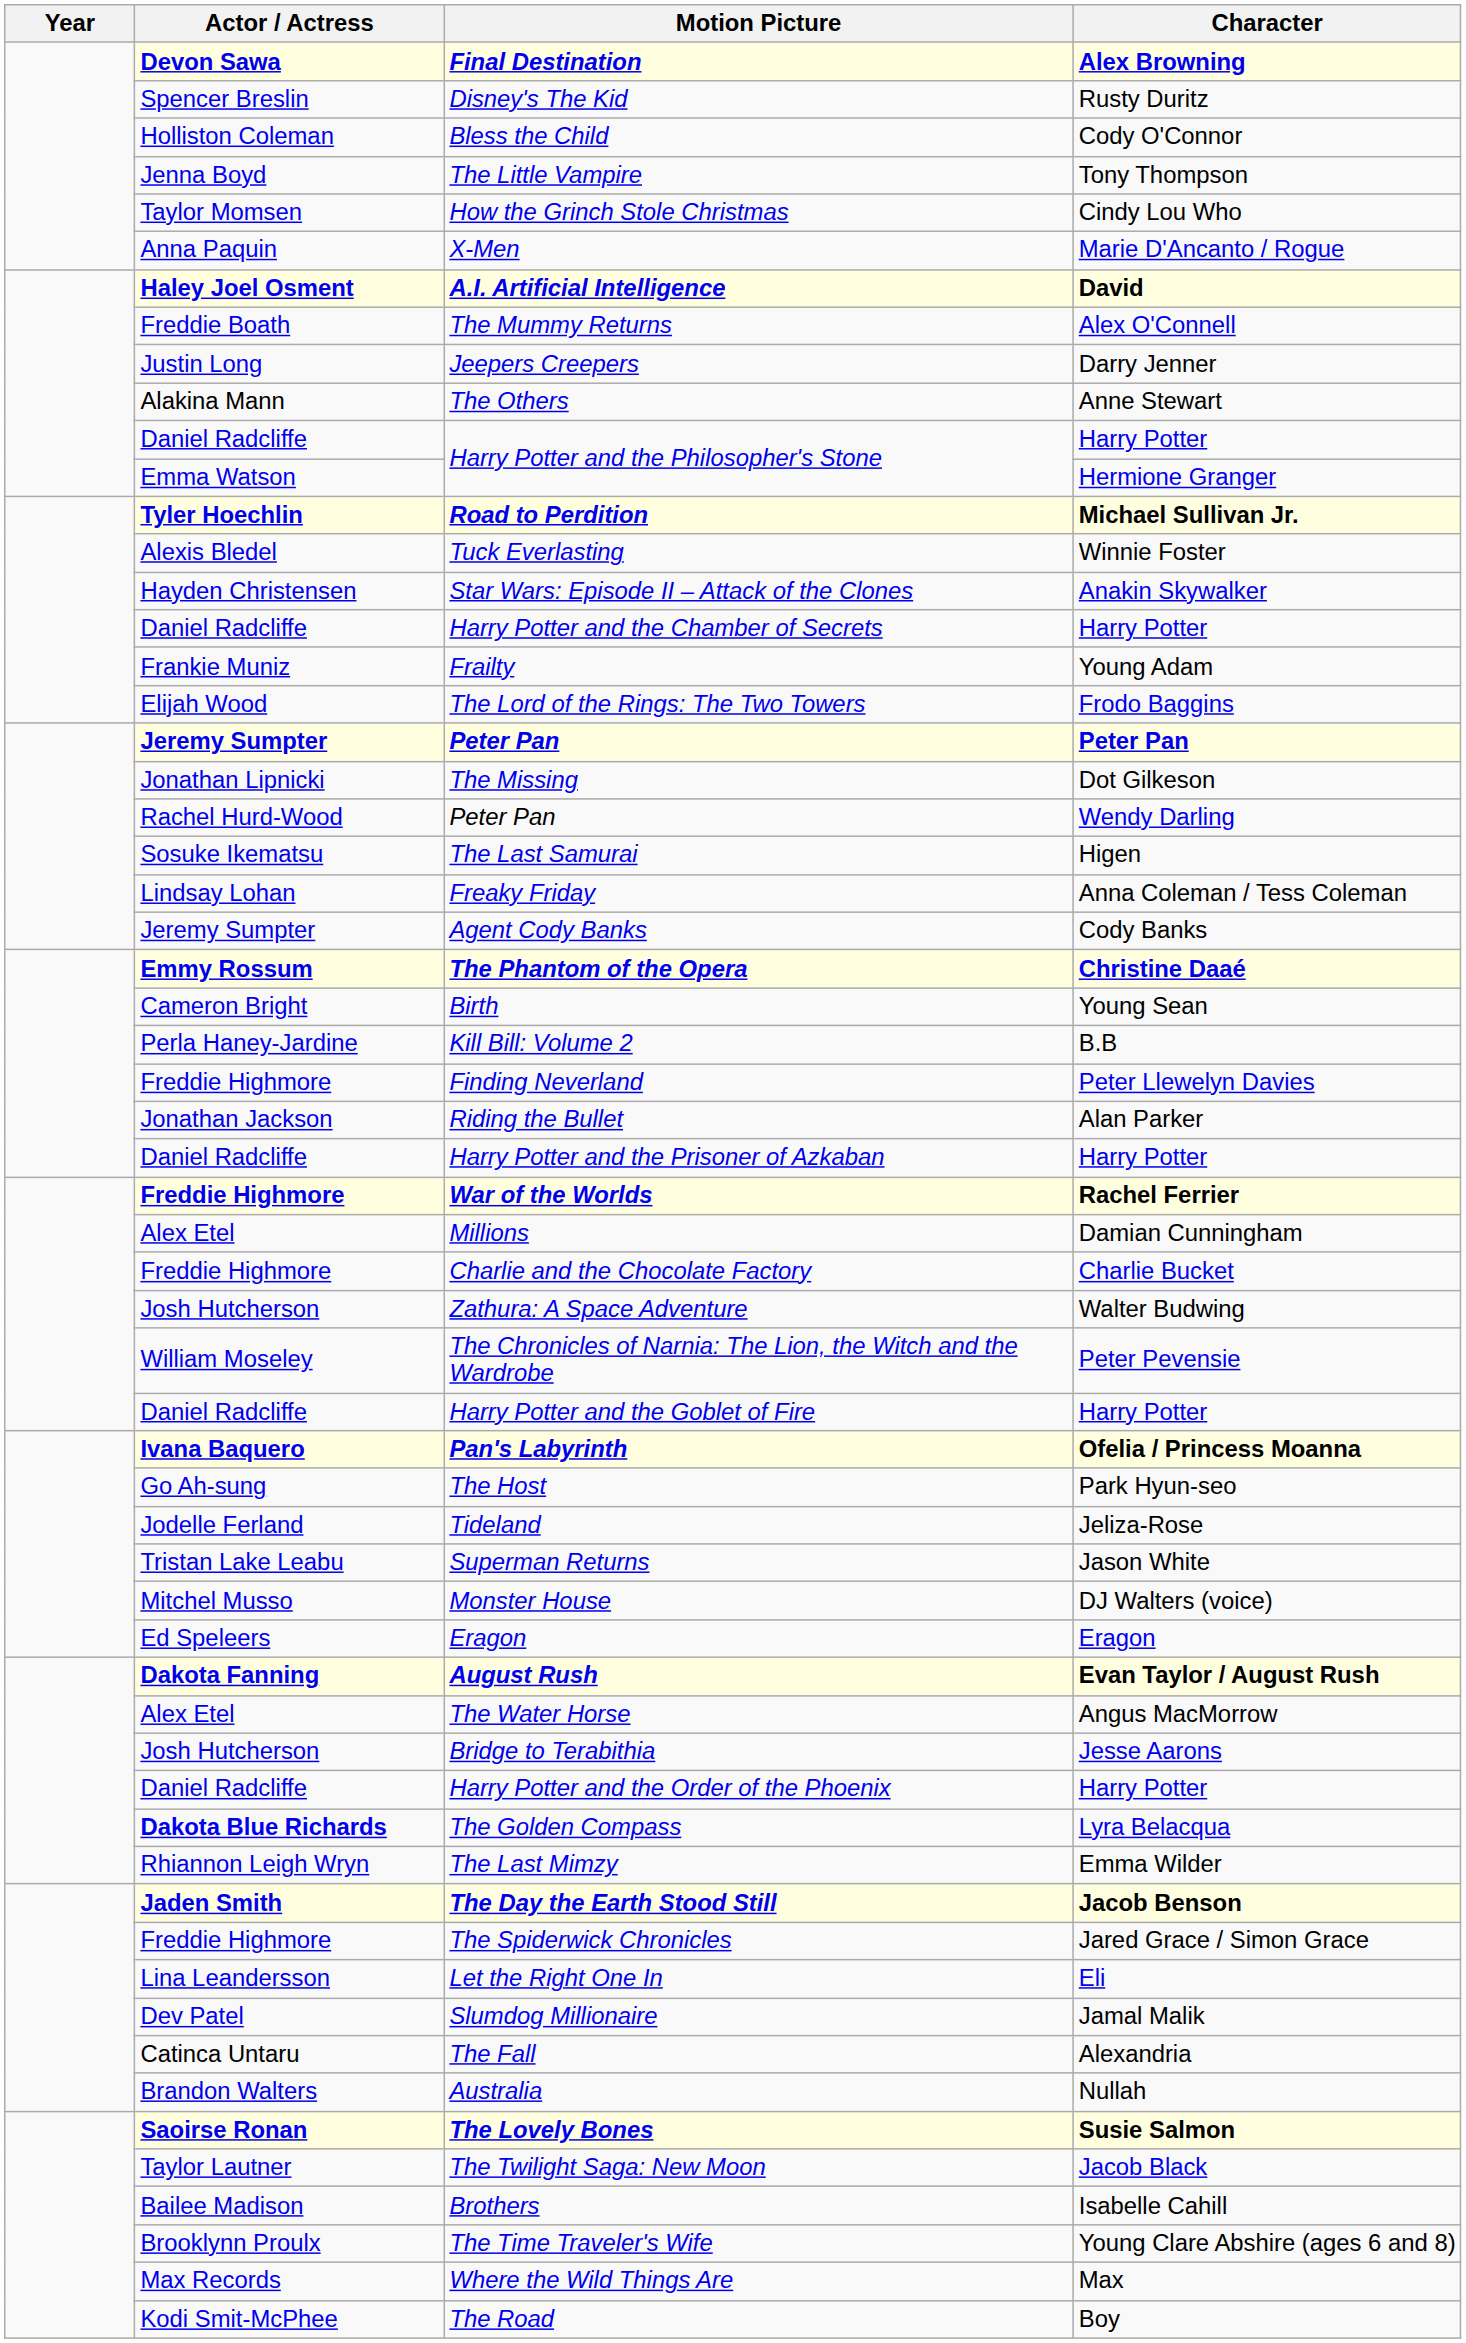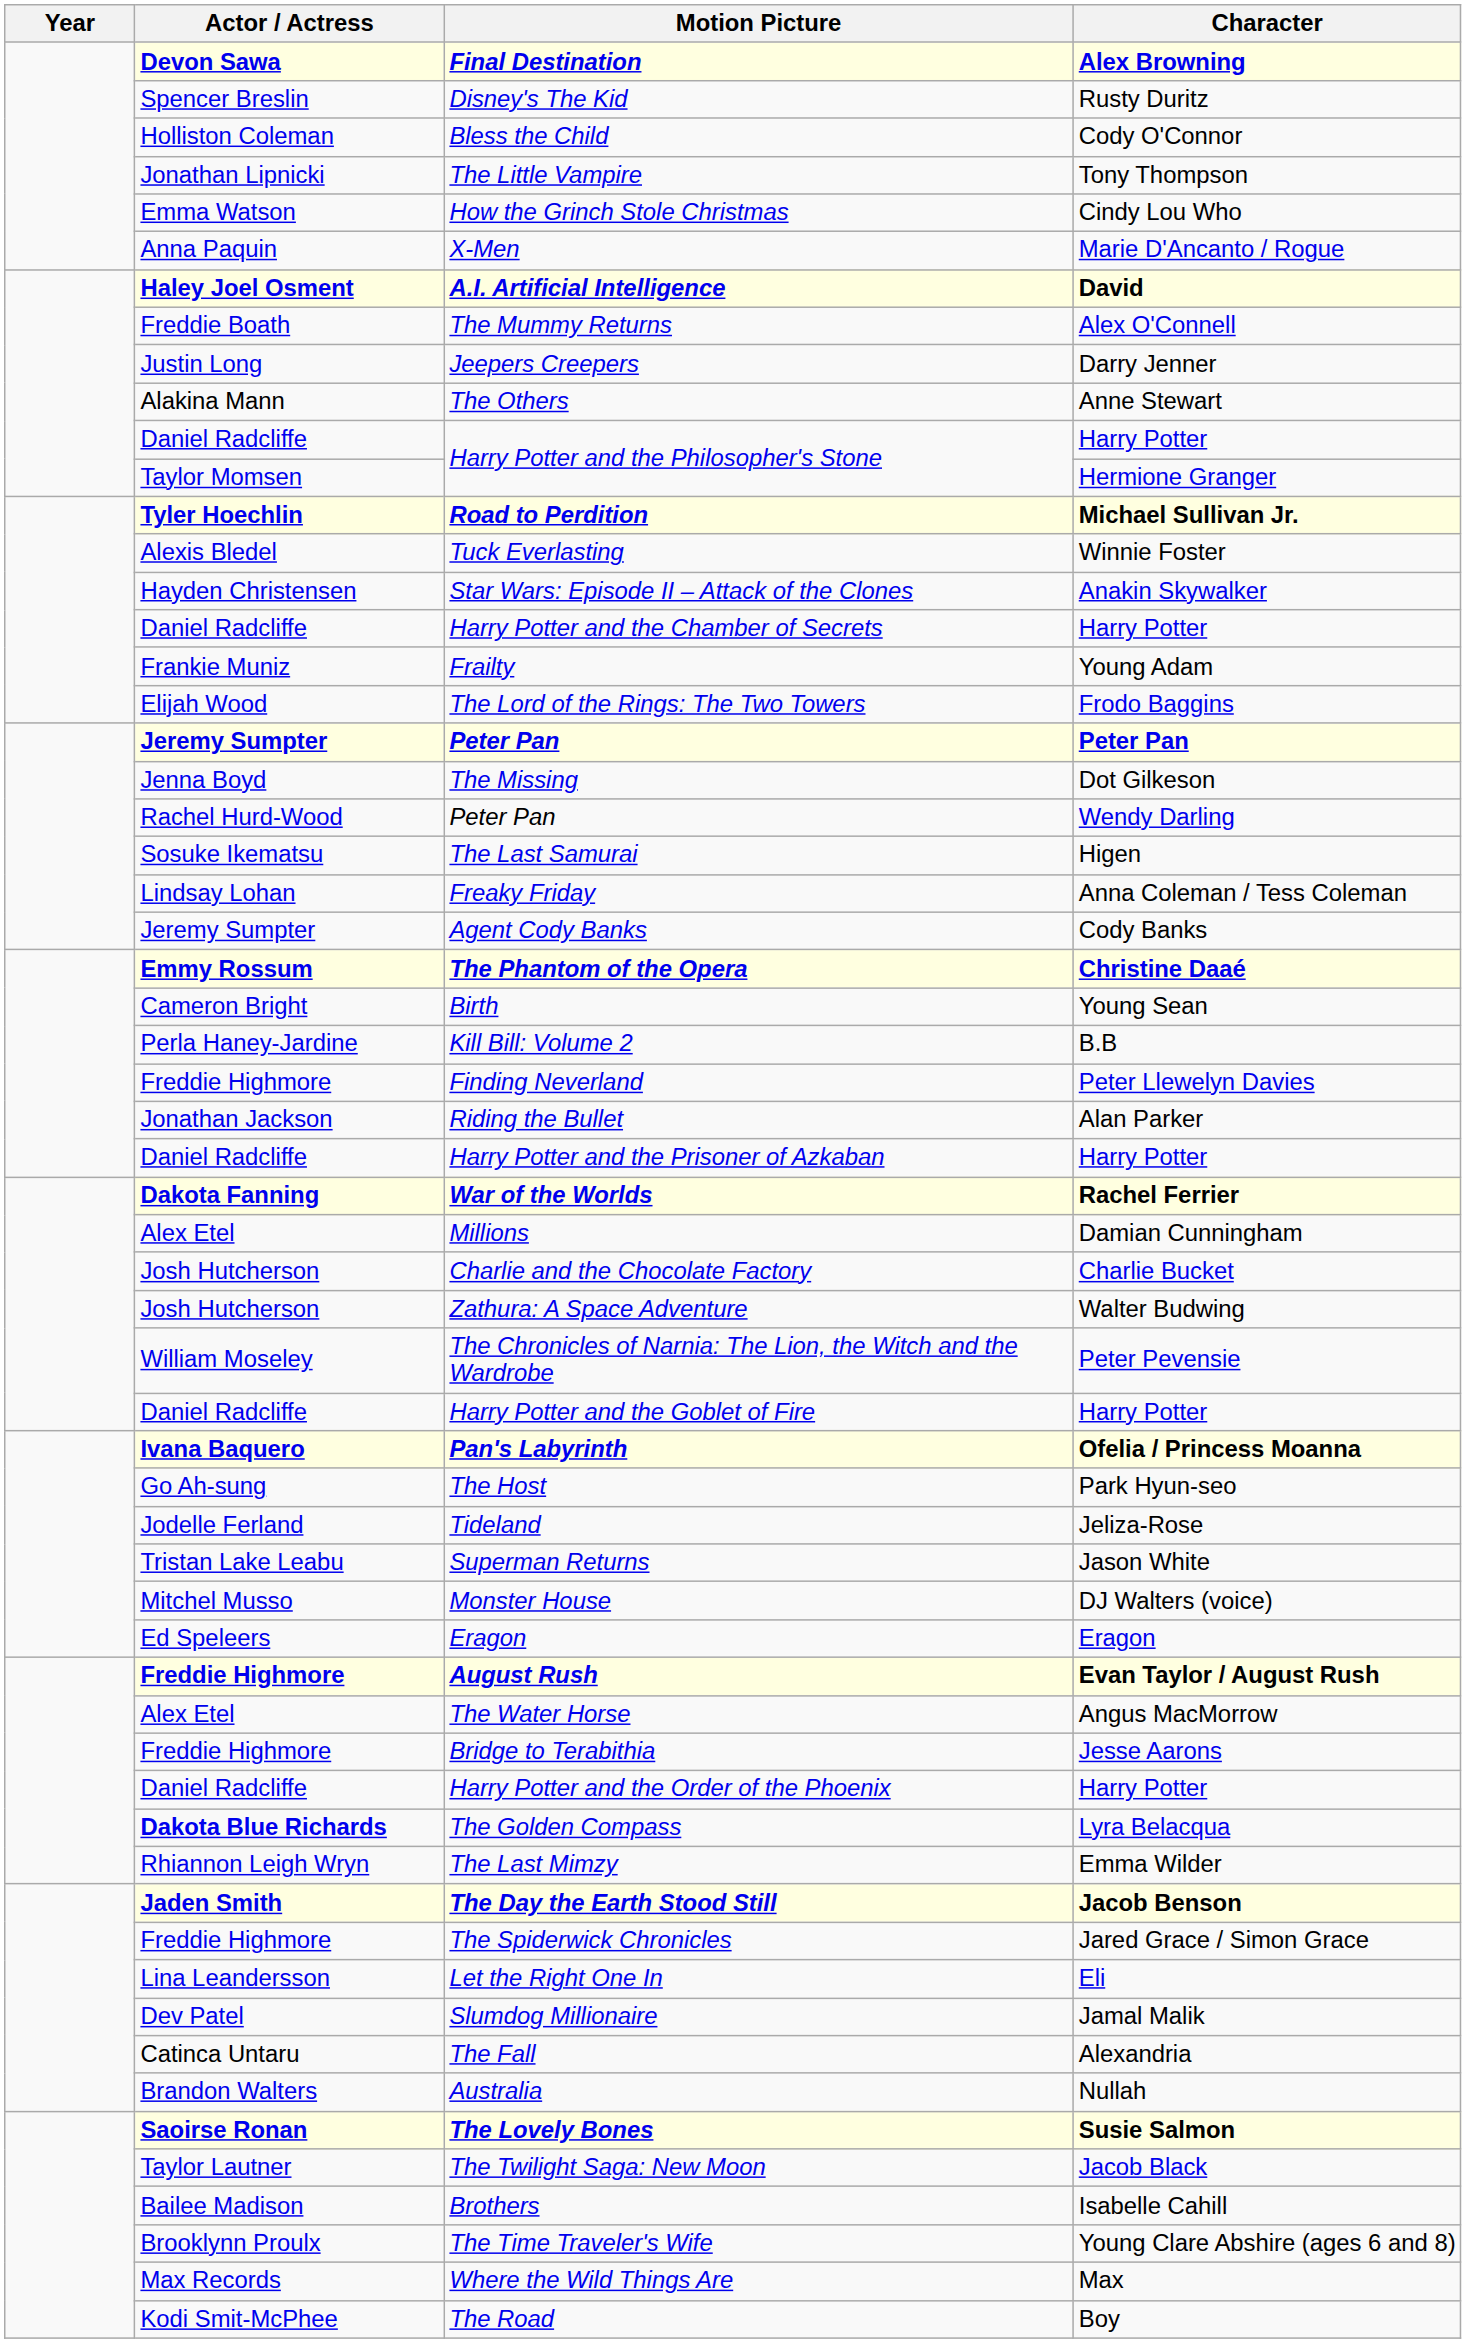(203, 174) Jenna Boyd -> (233, 174) Jonathan Lipnicki
(221, 212) Taylor Momsen -> (218, 212) Emma Watson
(218, 477) Emma Watson -> (221, 477) Taylor Momsen
(233, 779) Jonathan Lipnicki -> (203, 779) Jenna Boyd
(242, 1195) Freddie Highmore -> (230, 1195) Dakota Fanning
(236, 1271) Freddie Highmore -> (230, 1271) Josh Hutcherson
(230, 1676) Dakota Fanning -> (242, 1676) Freddie Highmore
(230, 1751) Josh Hutcherson -> (236, 1751) Freddie Highmore
